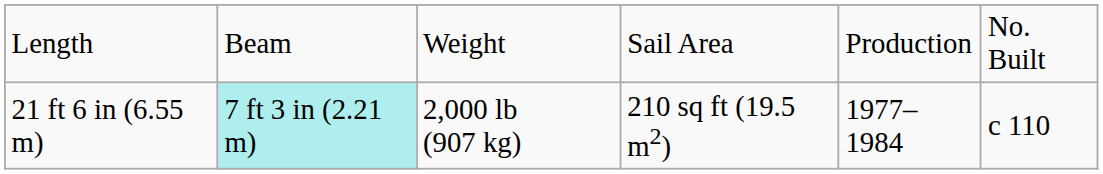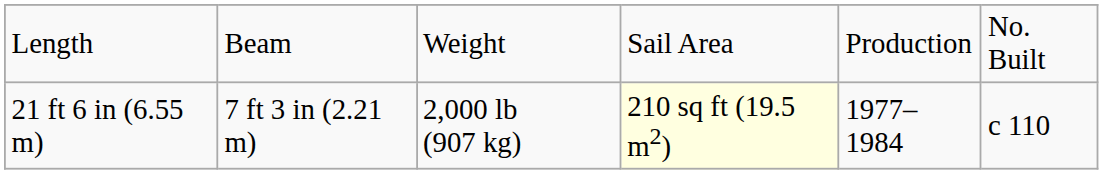(303, 125) paleturquoise background -> (303, 125) no background
(711, 125) no background -> (711, 125) lightyellow background
